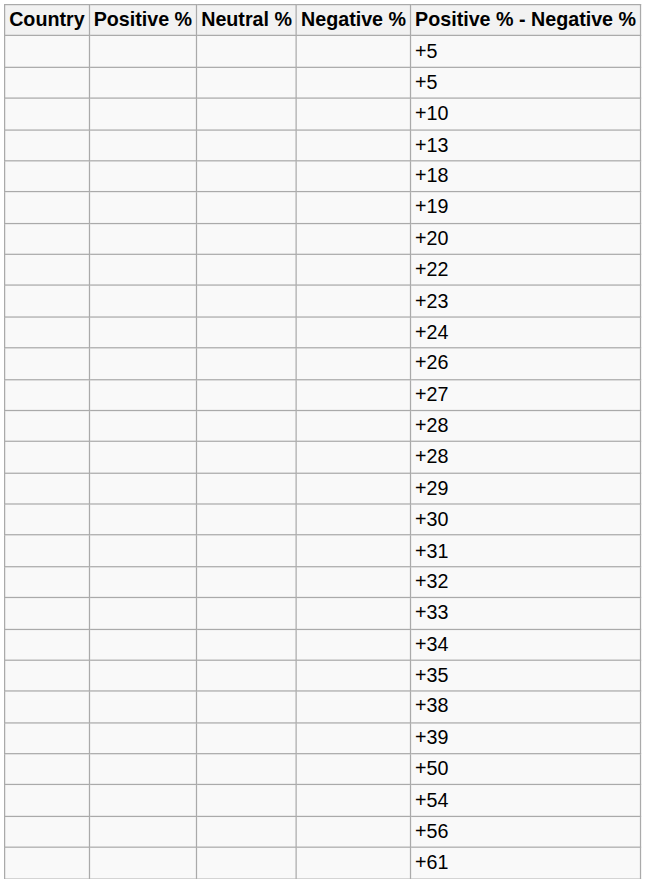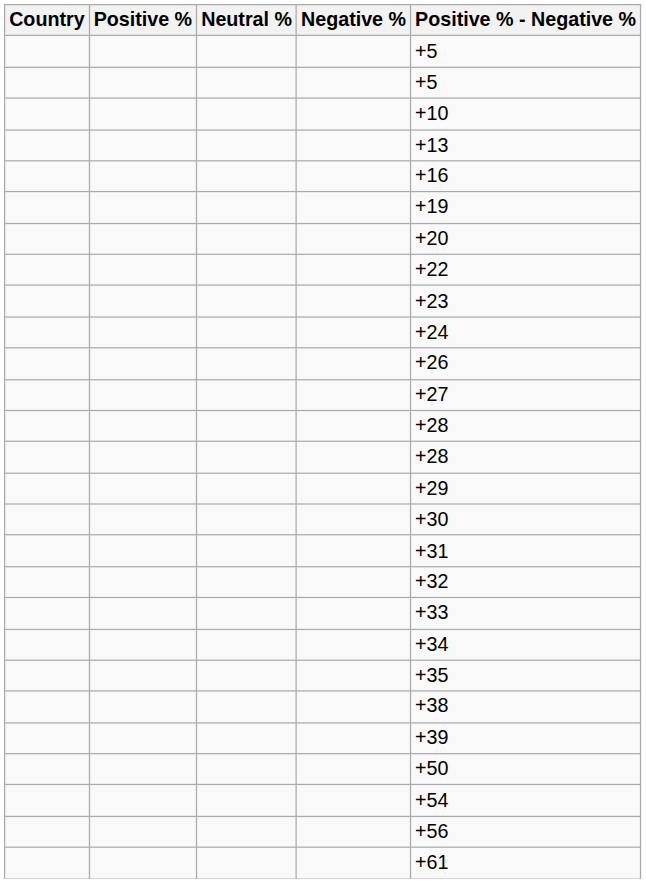(432, 176) +18 -> (432, 176) +16
